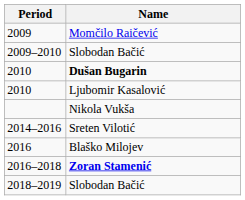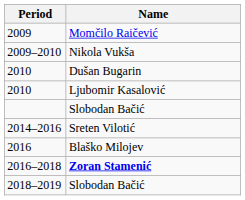(107, 52) Slobodan Bačić -> (102, 52) Nikola Vukša
(108, 71) bold -> (105, 71) normal
(102, 109) Nikola Vukša -> (107, 109) Slobodan Bačić
